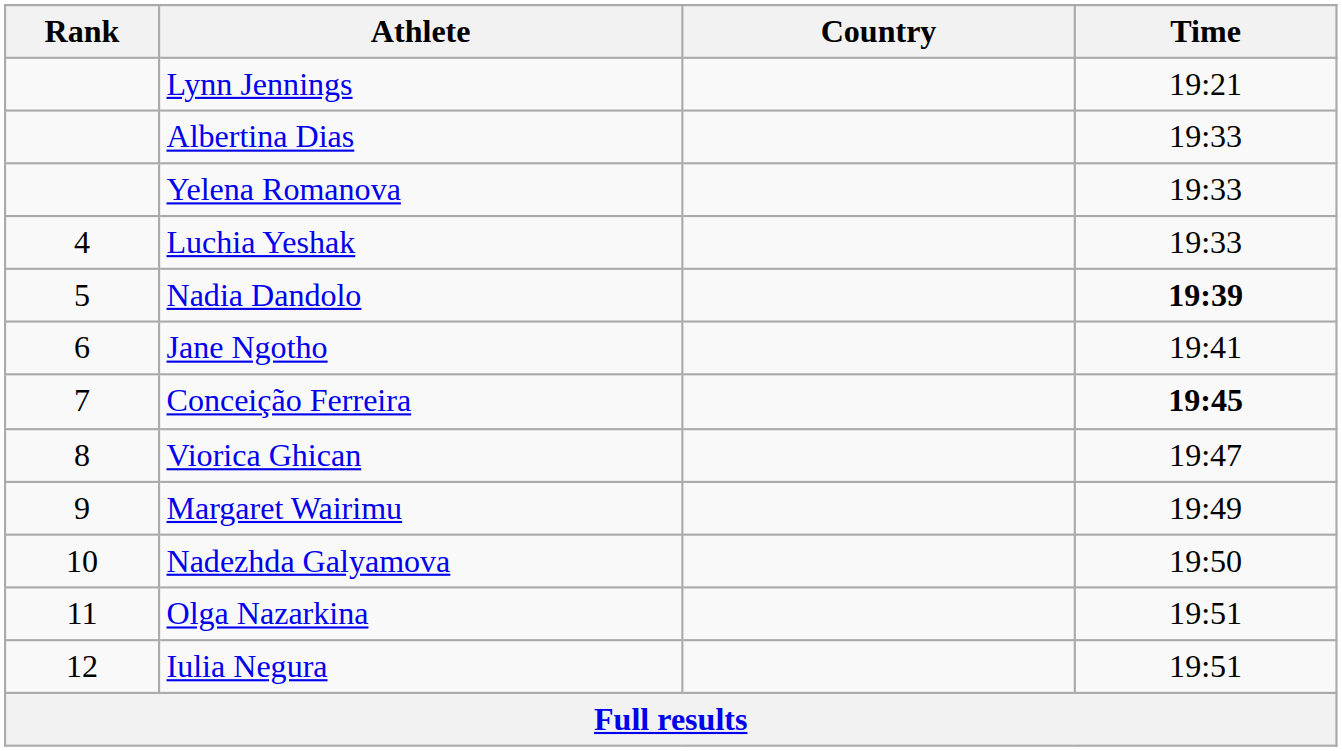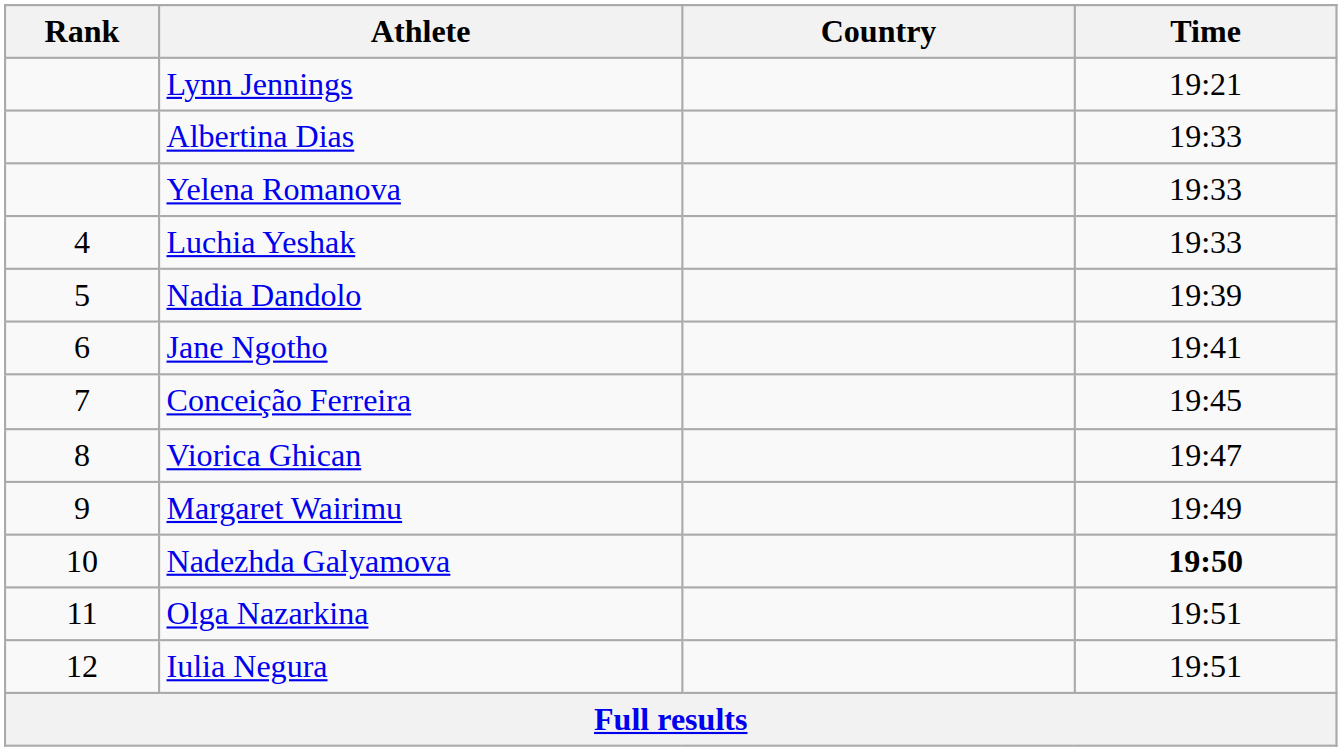(1206, 295) bold -> (1206, 295) normal
(1206, 401) bold -> (1206, 401) normal
(1206, 559) normal -> (1206, 559) bold
